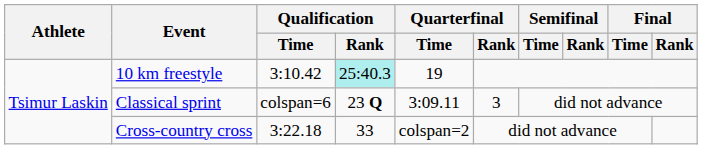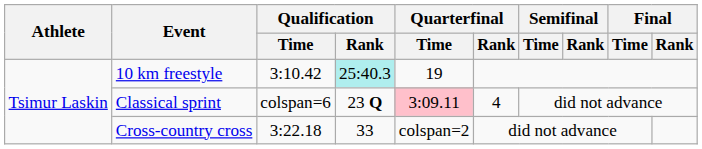(434, 102) no background -> (434, 102) pink background
(496, 102) 3 -> (496, 102) 4
